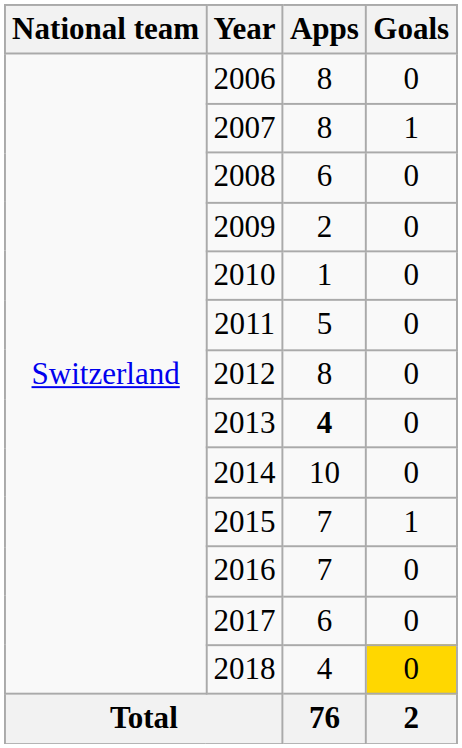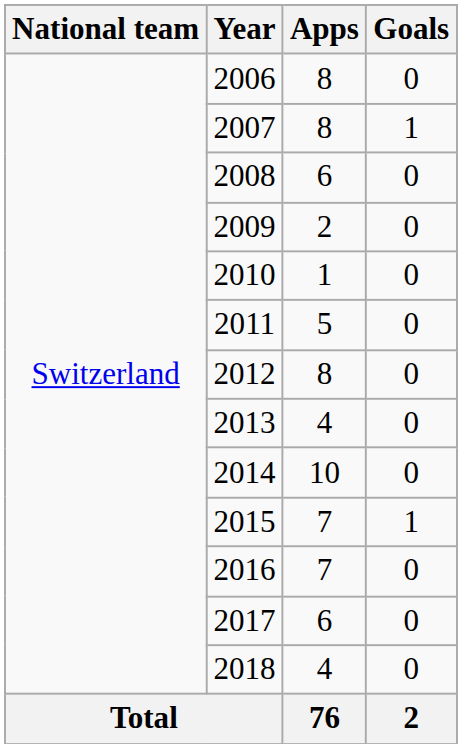(324, 422) bold -> (324, 422) normal
(411, 669) gold background -> (411, 669) no background
